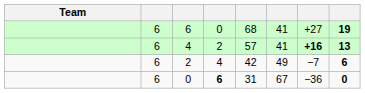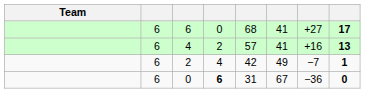(344, 29) 19 -> (344, 29) 17
(313, 46) bold -> (313, 46) normal
(344, 63) 6 -> (344, 63) 1
